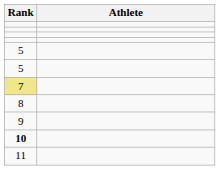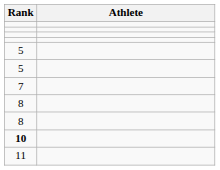(21, 86) khaki background -> (21, 86) no background
(21, 121) 9 -> (21, 121) 8
